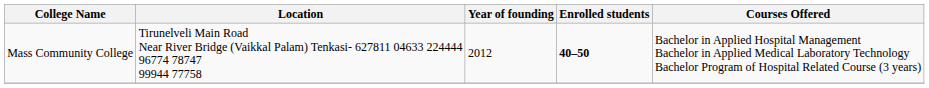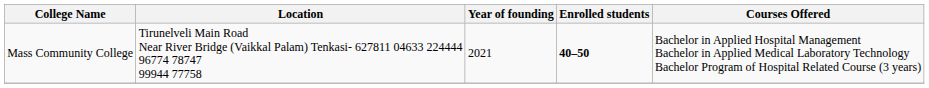(480, 53) 2012 -> (480, 53) 2021
